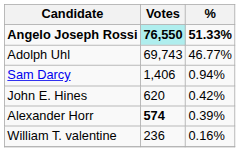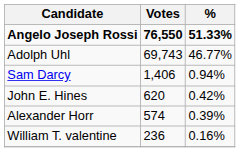(163, 34) paleturquoise background -> (163, 34) no background
(154, 116) bold -> (154, 116) normal
